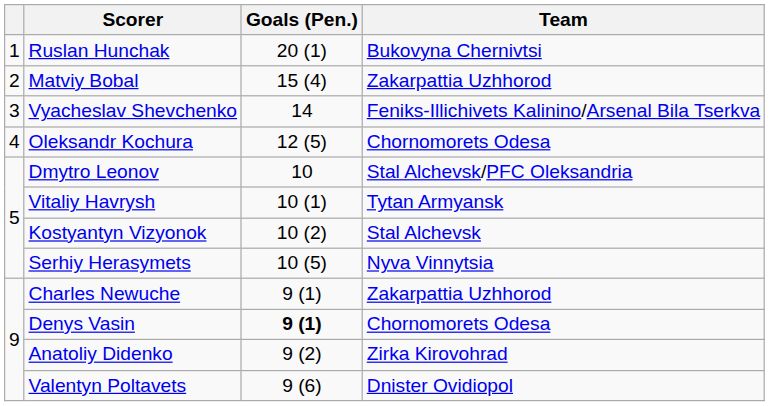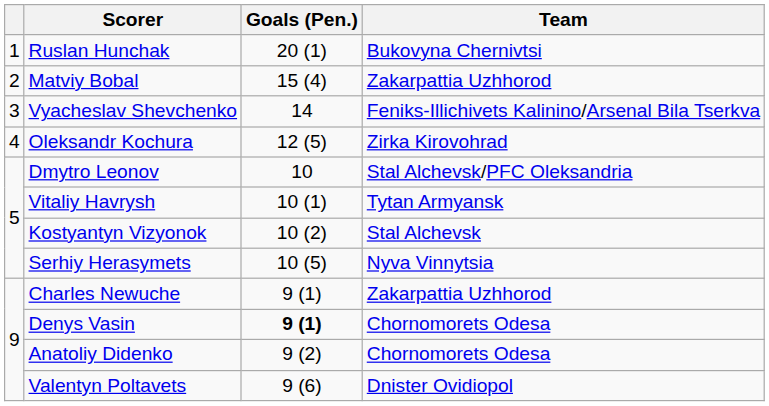(459, 141) Chornomorets Odesa -> (437, 141) Zirka Kirovohrad
(437, 354) Zirka Kirovohrad -> (459, 354) Chornomorets Odesa
